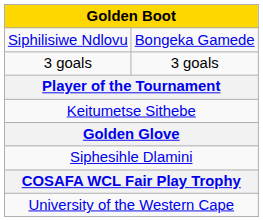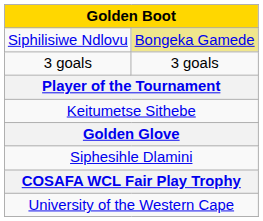(195, 39) no background -> (195, 39) khaki background
